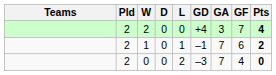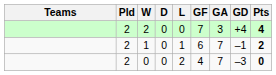columns swapped: (241, 12) <-> (201, 12)
